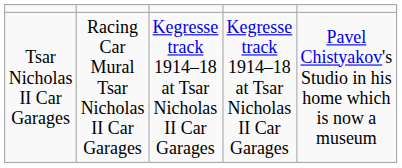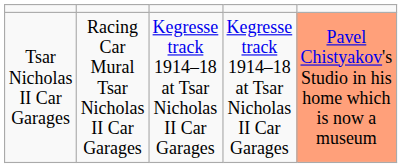(346, 87) no background -> (346, 87) lightsalmon background
